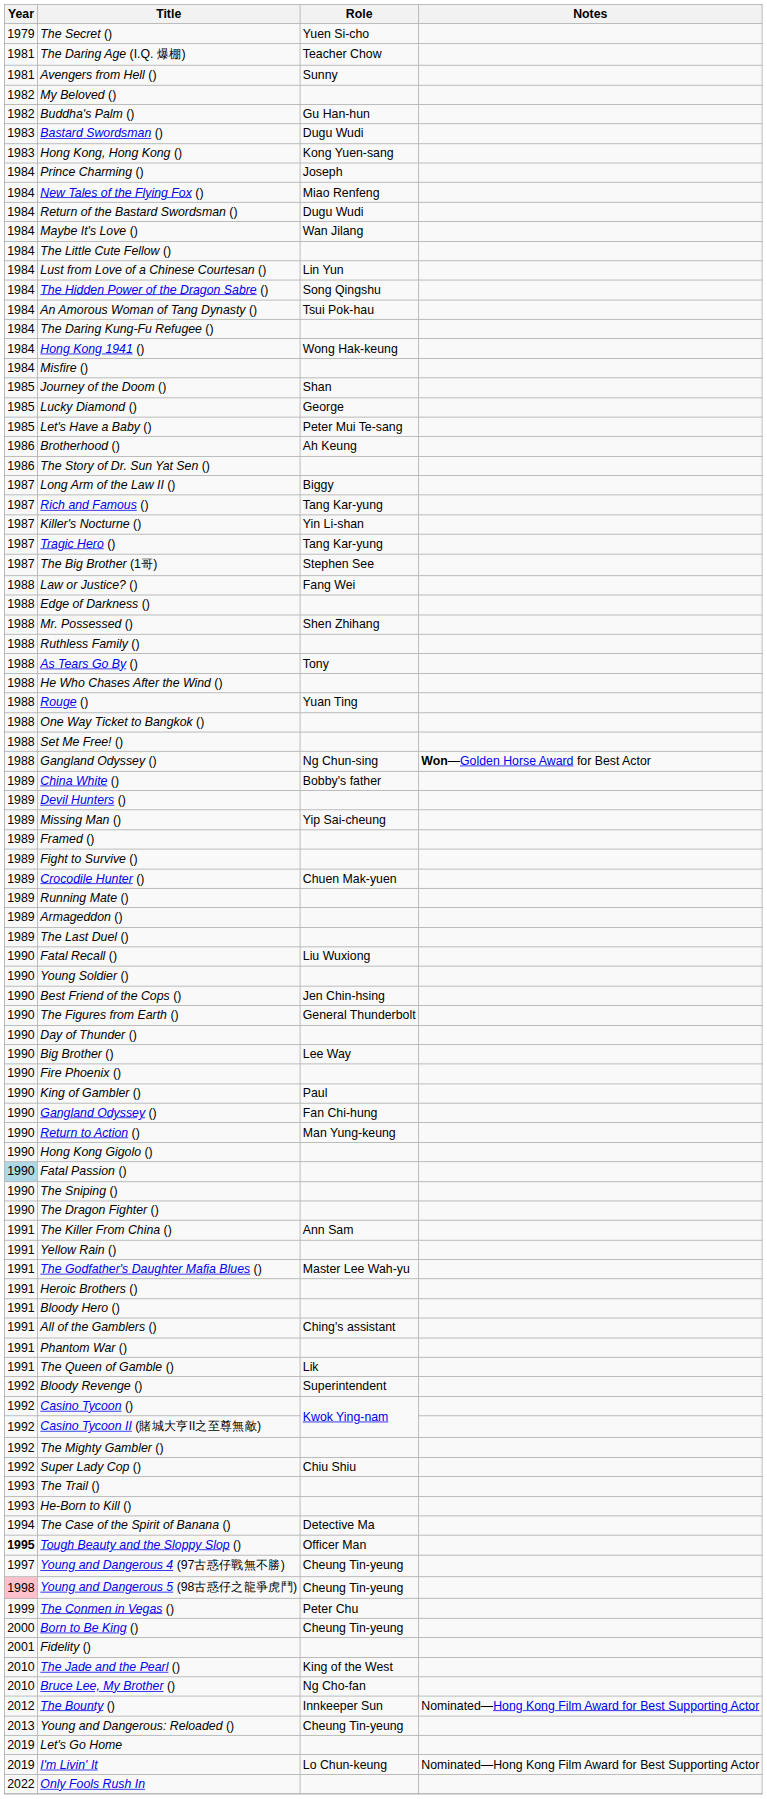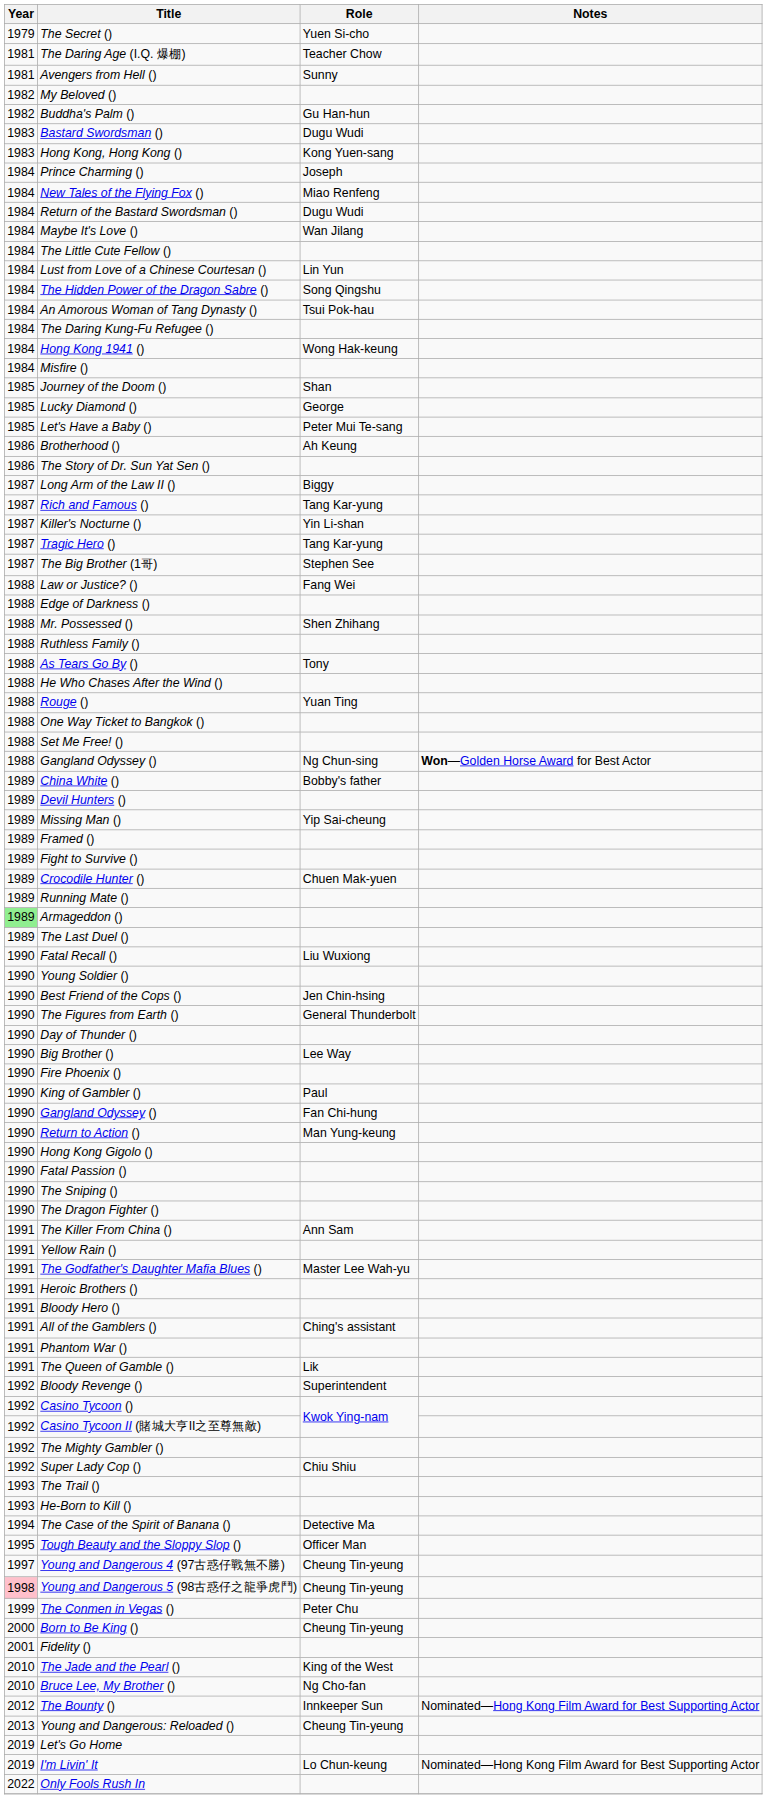(21, 917) no background -> (21, 917) lightgreen background
(21, 1171) lightblue background -> (21, 1171) no background
(21, 1545) bold -> (21, 1545) normal
